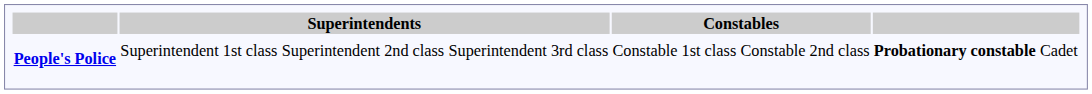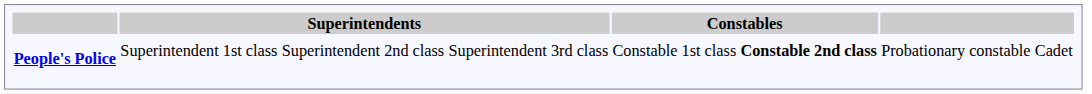(805, 51) normal -> (809, 51) bold
(955, 51) bold -> (956, 51) normal
